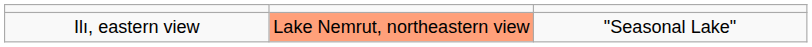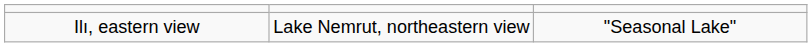(401, 27) lightsalmon background -> (401, 27) no background
